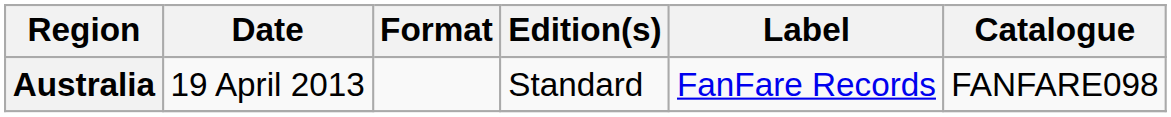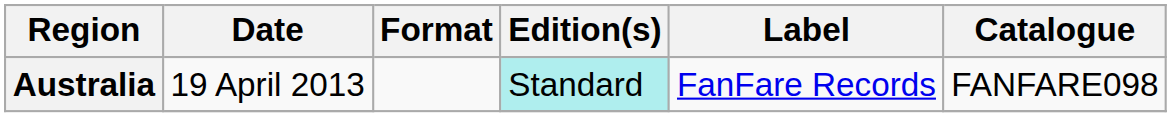(576, 83) no background -> (576, 83) paleturquoise background
